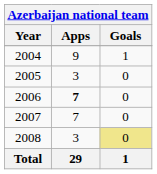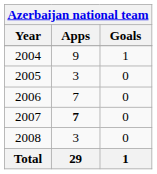(76, 96) bold -> (76, 96) normal
(76, 117) normal -> (76, 117) bold
(126, 138) khaki background -> (126, 138) no background
